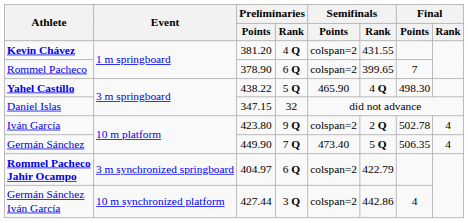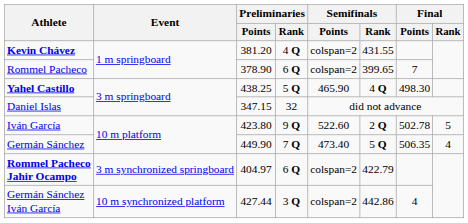(256, 88) 438.22 -> (256, 88) 438.25
(334, 125) colspan=2 -> (334, 125) 522.60
(448, 125) 4 -> (448, 125) 5
